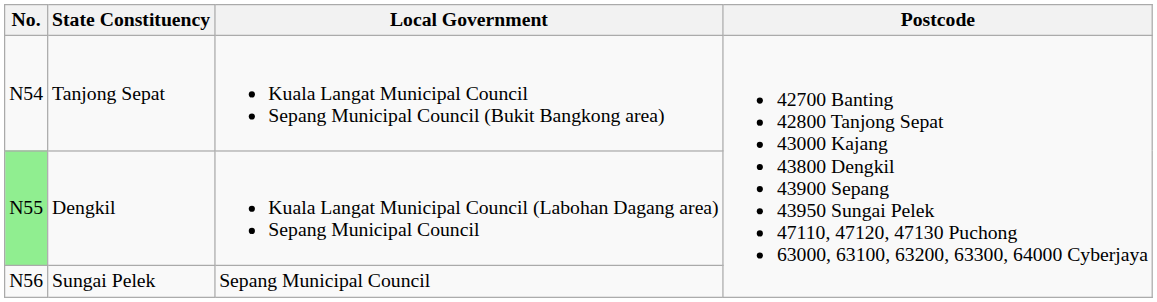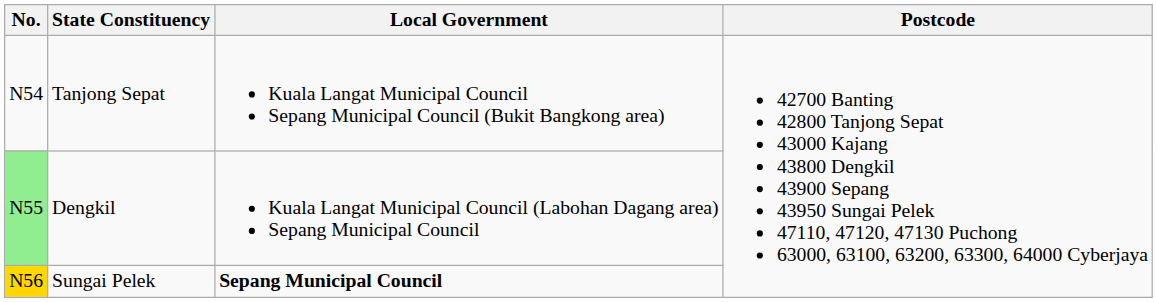(26, 281) no background -> (26, 281) gold background
(325, 281) normal -> (331, 281) bold
